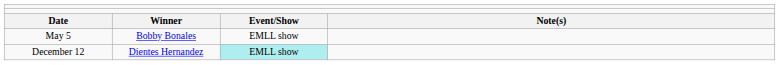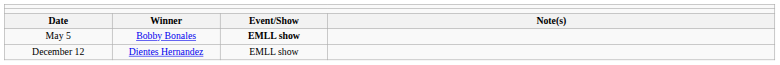(274, 36) normal -> (274, 36) bold
(274, 52) paleturquoise background -> (274, 52) no background
